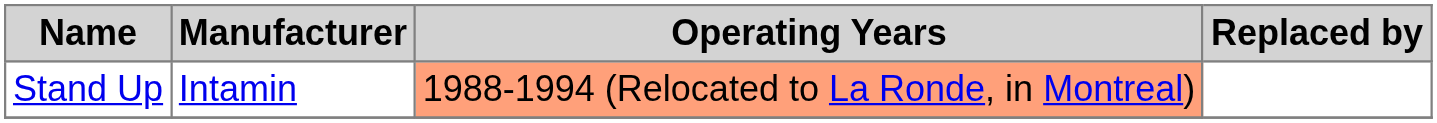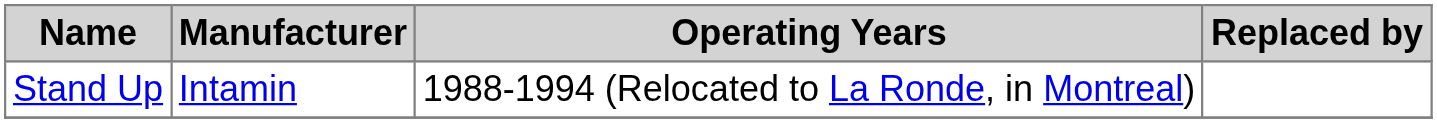(809, 88) lightsalmon background -> (809, 88) no background
